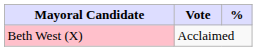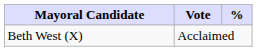(45, 35) pink background -> (45, 35) no background
